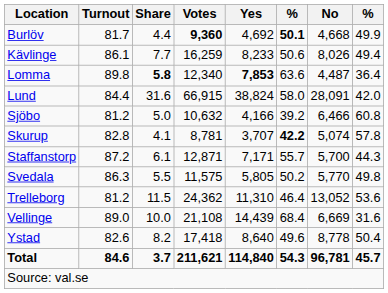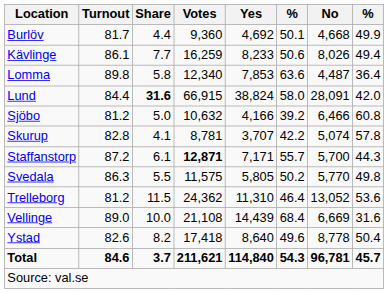(206, 34) bold -> (206, 34) normal
(292, 34) bold -> (292, 34) normal
(162, 75) bold -> (162, 75) normal
(258, 75) bold -> (258, 75) normal
(158, 95) normal -> (158, 95) bold
(292, 136) bold -> (292, 136) normal
(203, 156) normal -> (203, 156) bold
